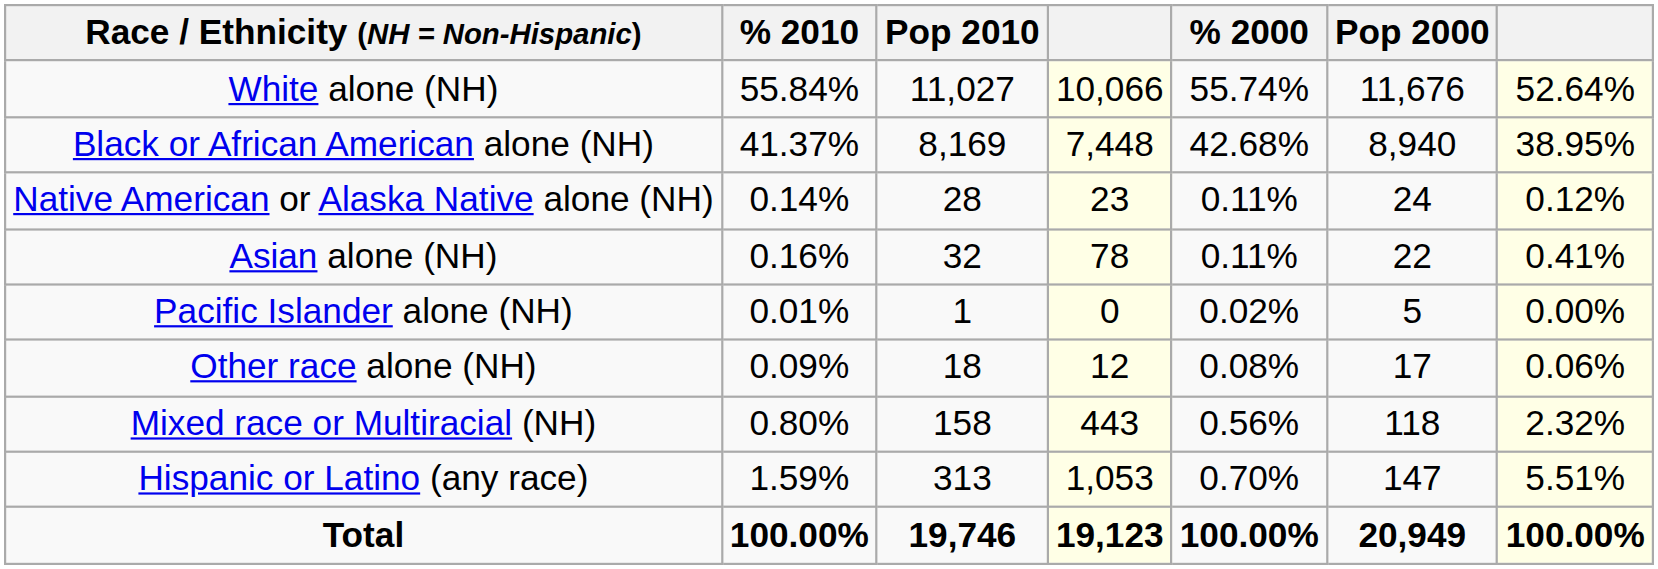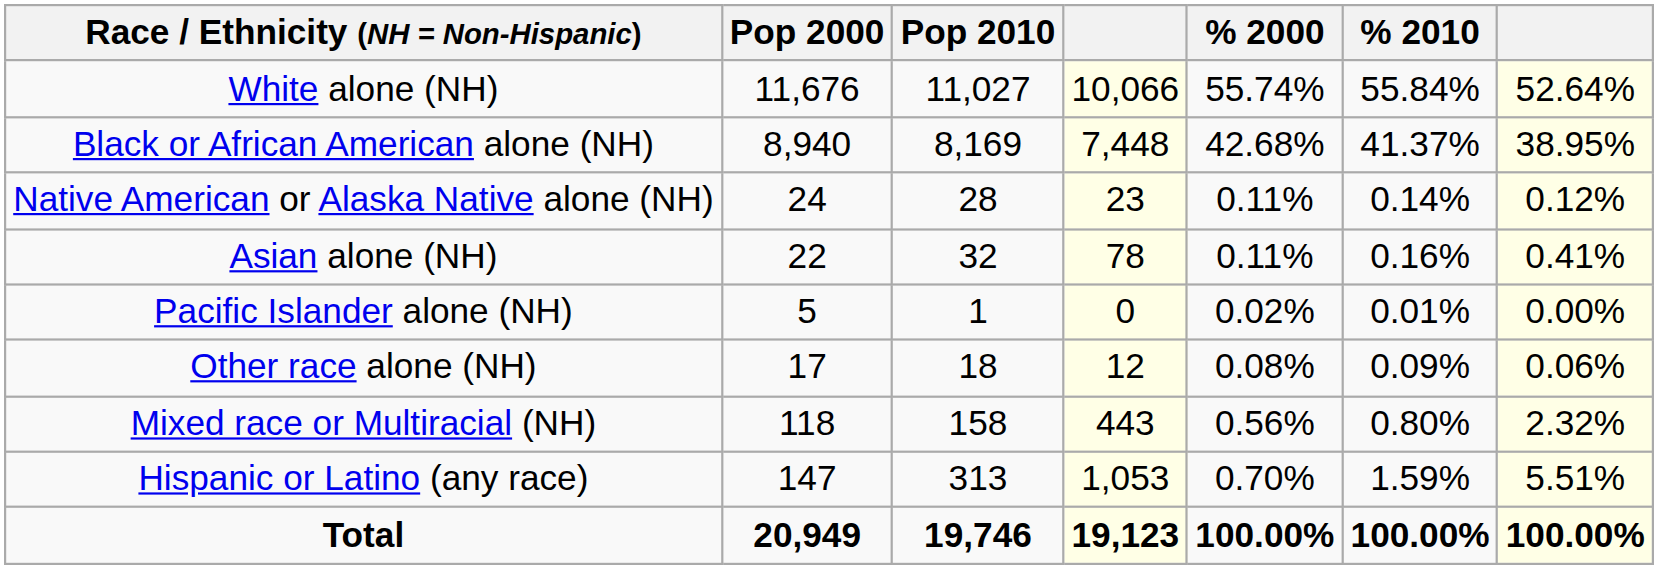columns swapped: (1412, 32) <-> (799, 32)
